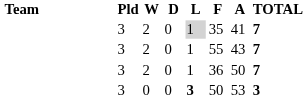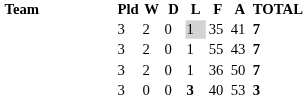(216, 90) 50 -> (216, 90) 40
